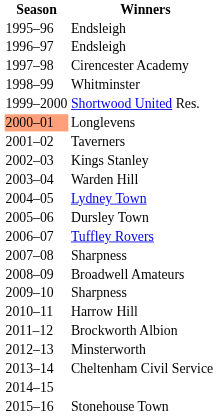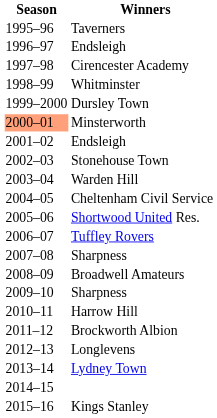(98, 28) Endsleigh -> (98, 28) Taverners
(135, 103) Shortwood United Res. -> (110, 103) Dursley Town
(103, 122) Longlevens -> (108, 122) Minsterworth
(98, 141) Taverners -> (98, 141) Endsleigh
(110, 160) Kings Stanley -> (120, 160) Stonehouse Town
(109, 198) Lydney Town -> (142, 198) Cheltenham Civil Service
(110, 217) Dursley Town -> (135, 217) Shortwood United Res.
(108, 349) Minsterworth -> (103, 349) Longlevens
(142, 368) Cheltenham Civil Service -> (109, 368) Lydney Town
(120, 406) Stonehouse Town -> (110, 406) Kings Stanley
